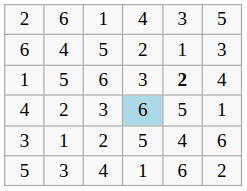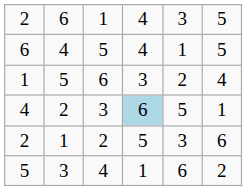(143, 49) 2 -> (143, 49) 4
(222, 49) 3 -> (222, 49) 5
(182, 79) bold -> (182, 79) normal
(24, 140) 3 -> (24, 140) 2
(182, 140) 4 -> (182, 140) 3
